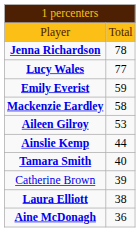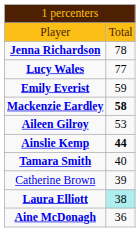(121, 106) normal -> (121, 106) bold
(121, 143) normal -> (121, 143) bold
(121, 198) no background -> (121, 198) paleturquoise background
